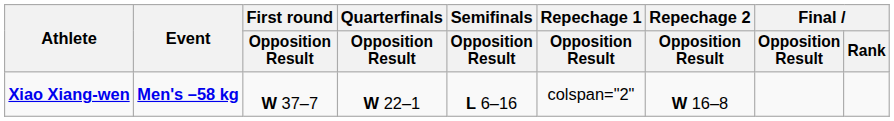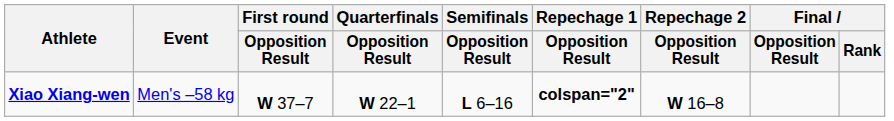(188, 95) bold -> (186, 95) normal
(591, 95) normal -> (587, 95) bold
